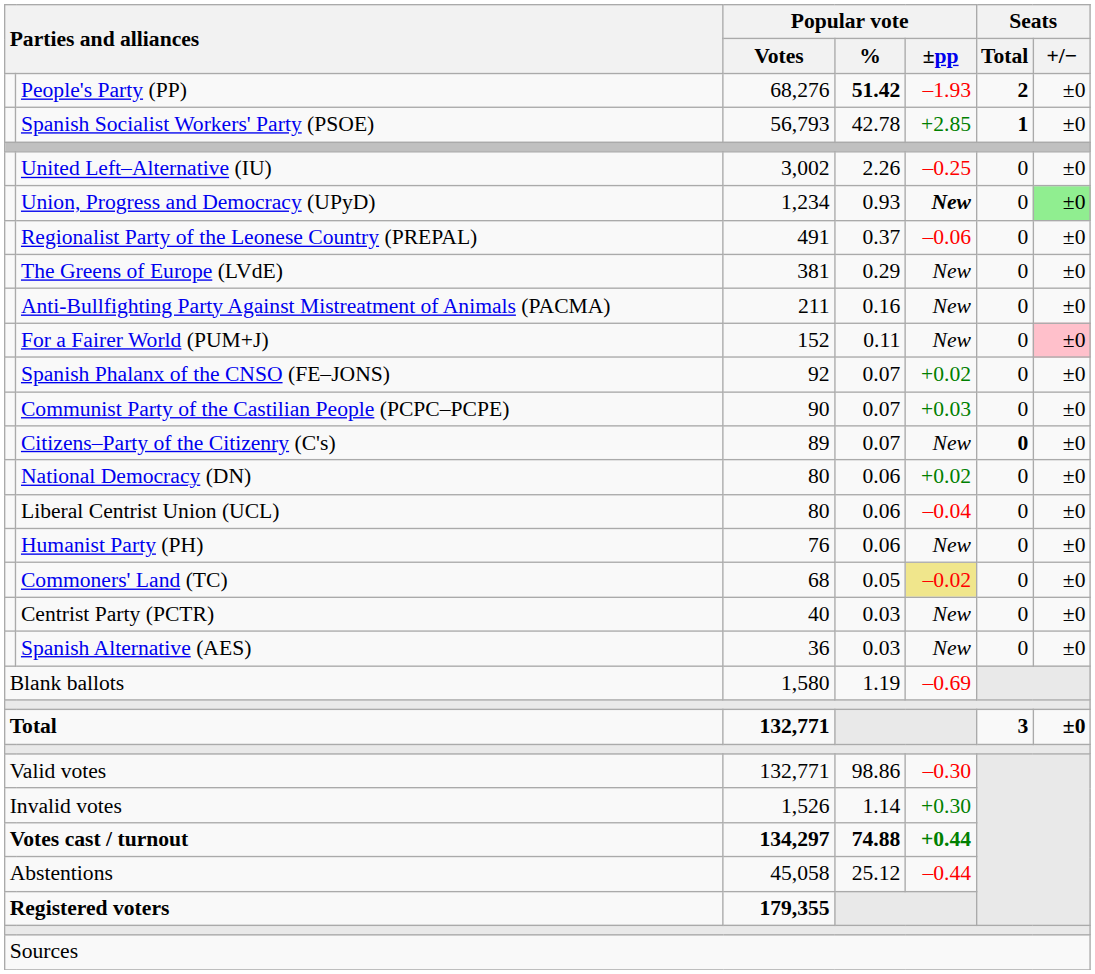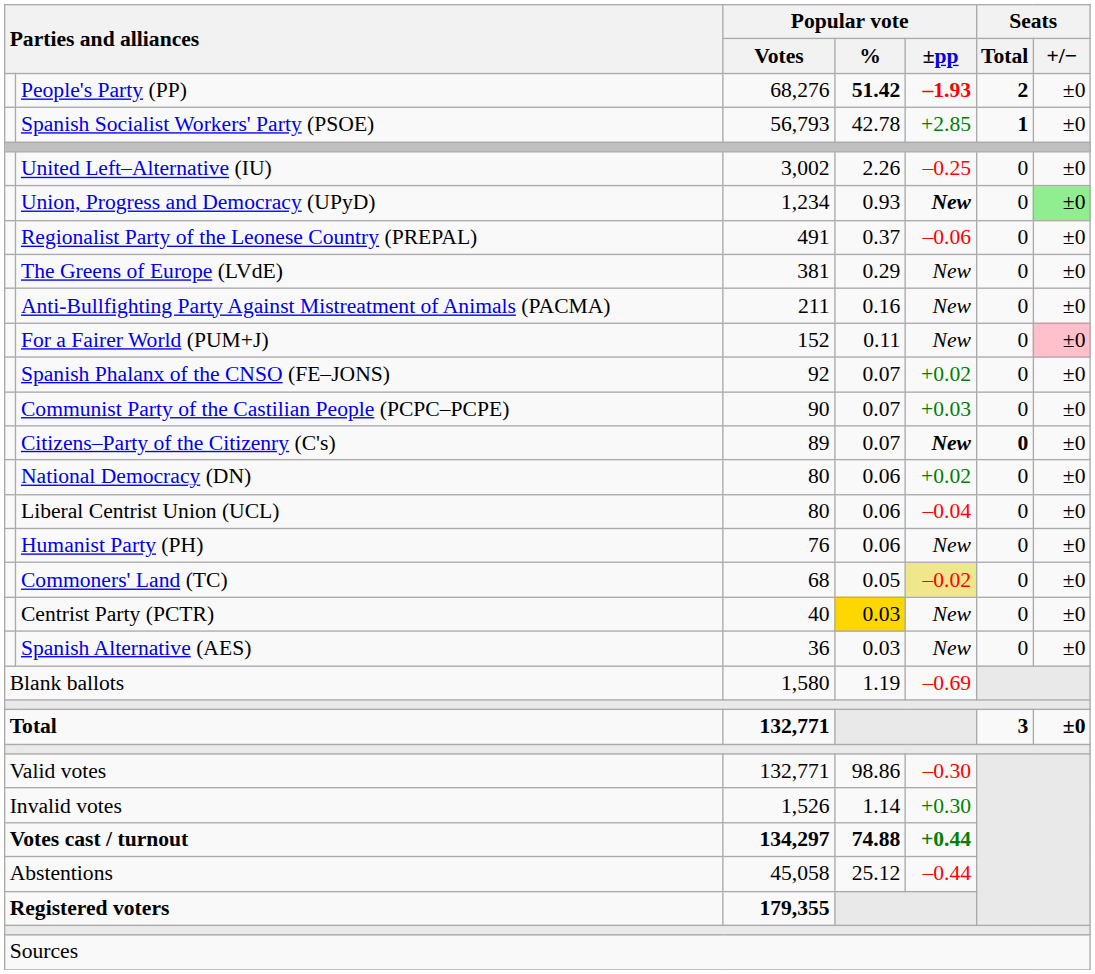(947, 90) normal -> (947, 90) bold
(952, 442) normal -> (951, 442) bold
(881, 613) no background -> (881, 613) gold background
